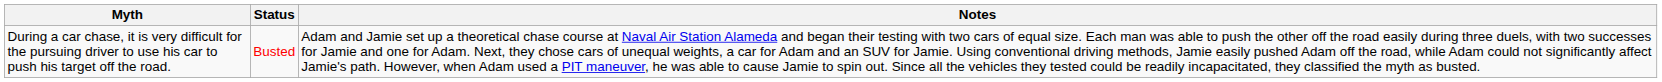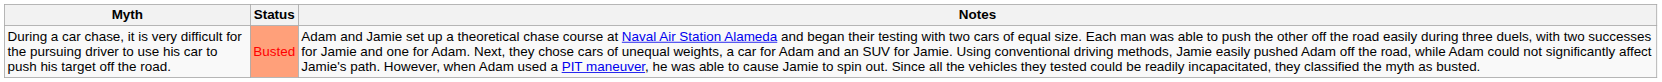(274, 51) no background -> (274, 51) lightsalmon background
